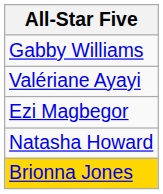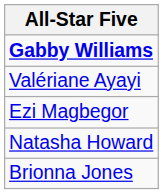(76, 50) normal -> (81, 50) bold
(71, 173) gold background -> (71, 173) no background
